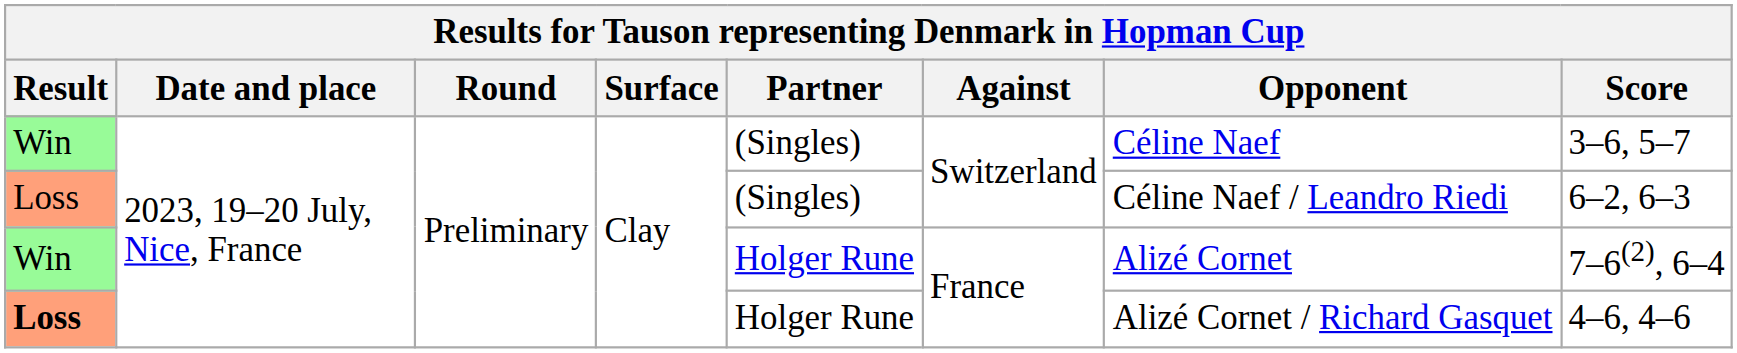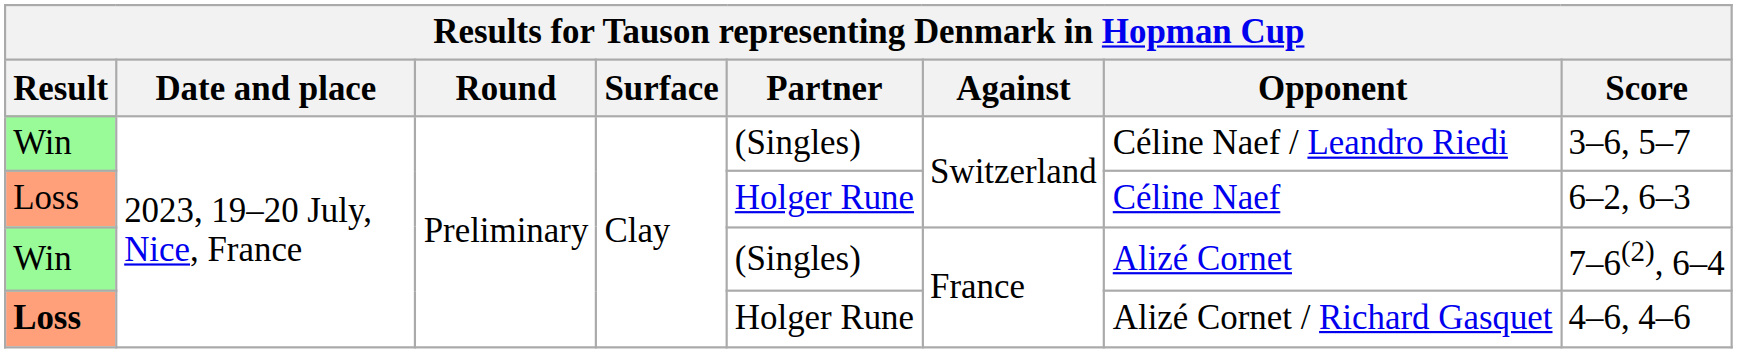(1197, 142) Céline Naef -> (1310, 142) Céline Naef / Leandro Riedi
(798, 198) (Singles) -> (824, 198) Holger Rune
(1310, 198) Céline Naef / Leandro Riedi -> (1197, 198) Céline Naef
(824, 258) Holger Rune -> (798, 258) (Singles)
